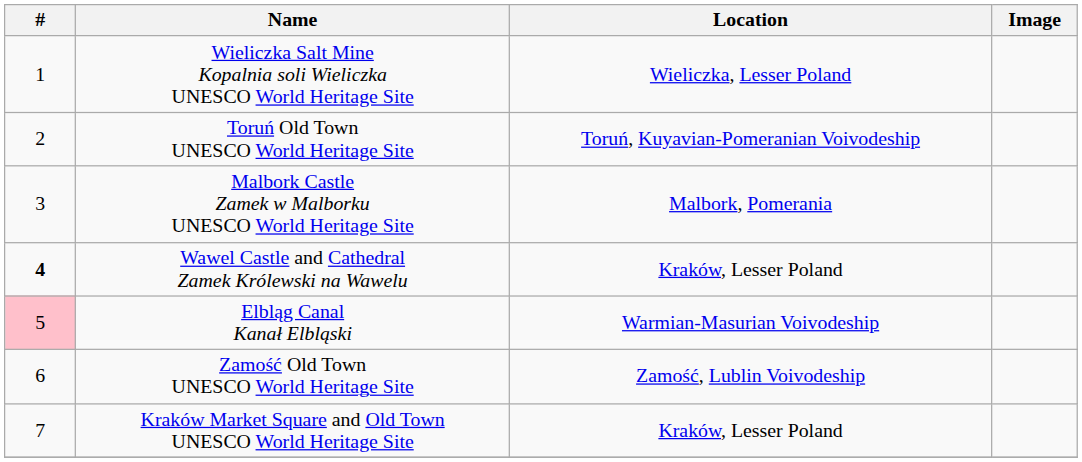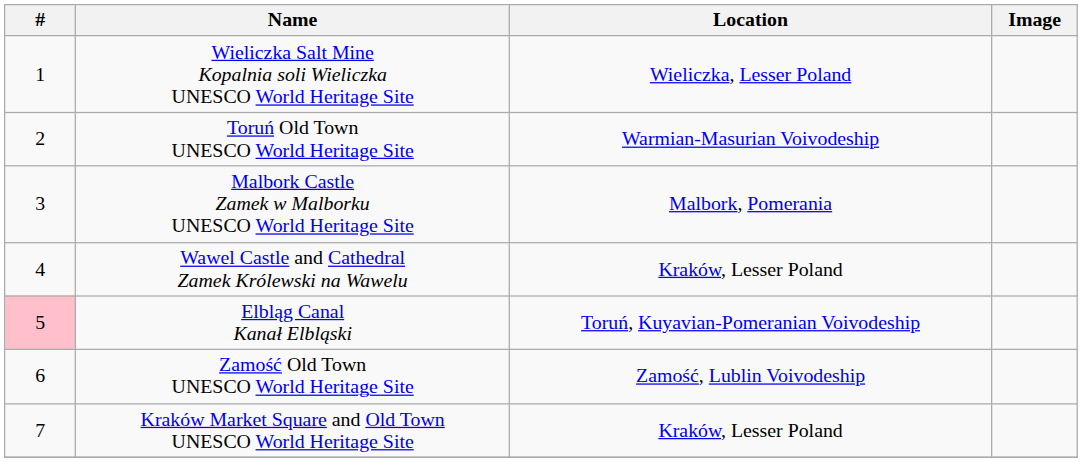(751, 138) Toruń, Kuyavian-Pomeranian Voivodeship -> (751, 138) Warmian-Masurian Voivodeship
(40, 268) bold -> (40, 268) normal
(751, 322) Warmian-Masurian Voivodeship -> (751, 322) Toruń, Kuyavian-Pomeranian Voivodeship
